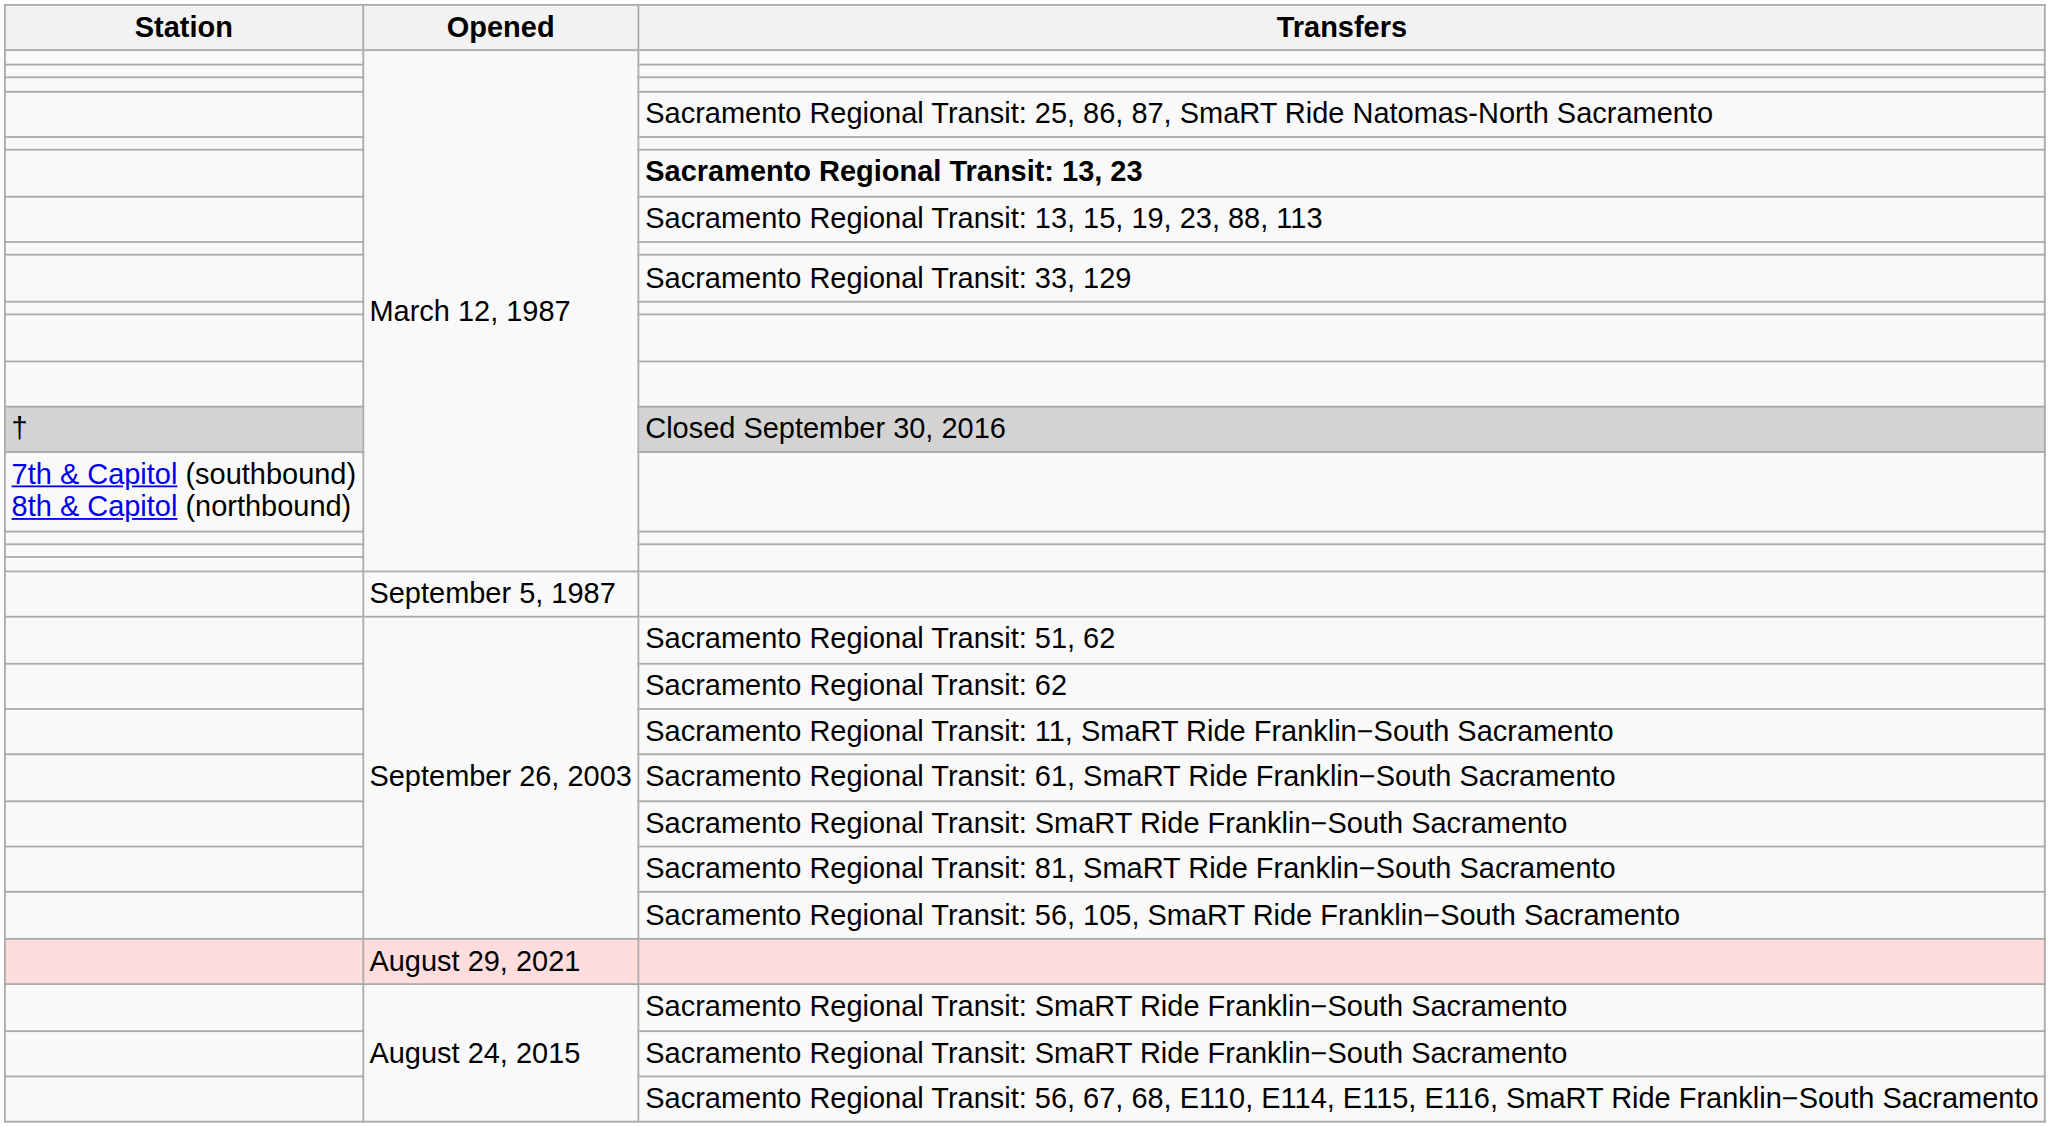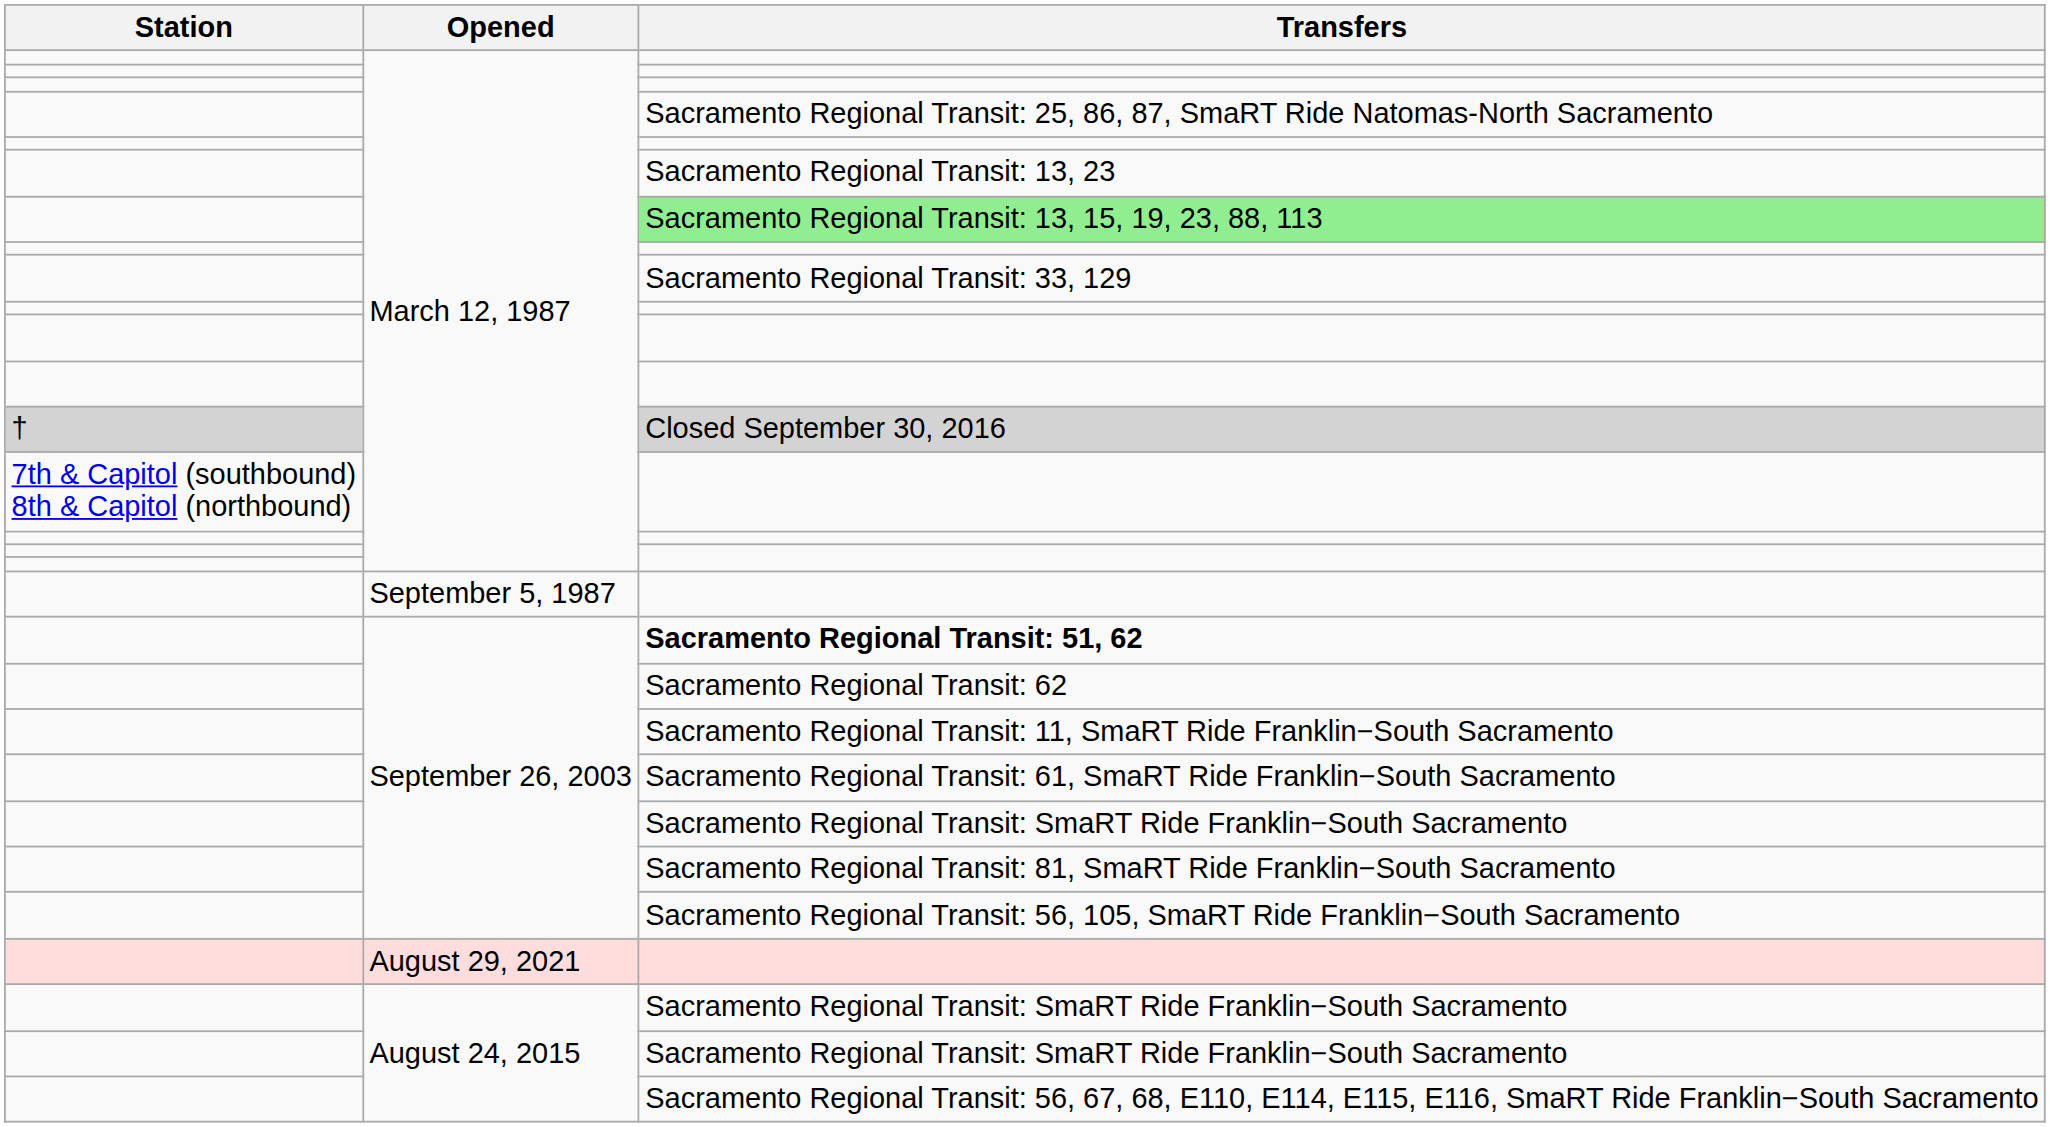(894, 172) bold -> (880, 172) normal
(984, 218) no background -> (984, 218) lightgreen background
(880, 639) normal -> (894, 639) bold
